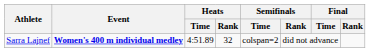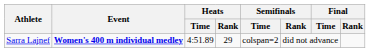(228, 41) 32 -> (228, 41) 29
